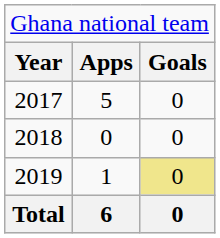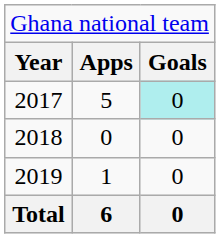(177, 99) no background -> (177, 99) paleturquoise background
(177, 175) khaki background -> (177, 175) no background
